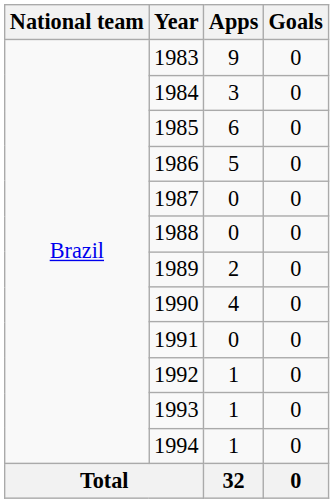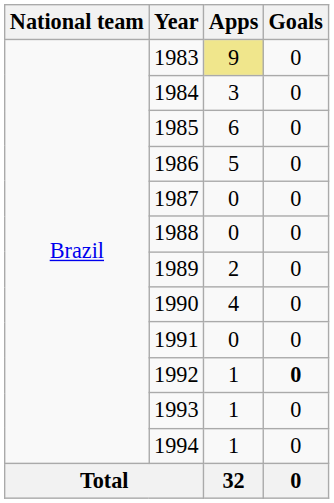(234, 57) no background -> (234, 57) khaki background
(296, 374) normal -> (296, 374) bold
